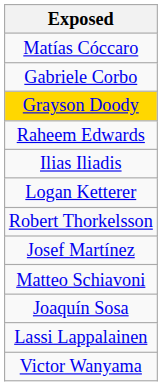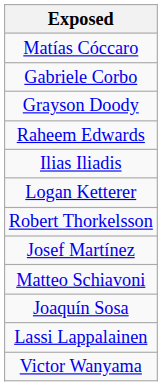(81, 105) gold background -> (81, 105) no background
